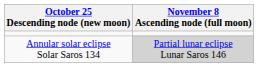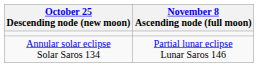(193, 49) lightgrey background -> (193, 49) no background
